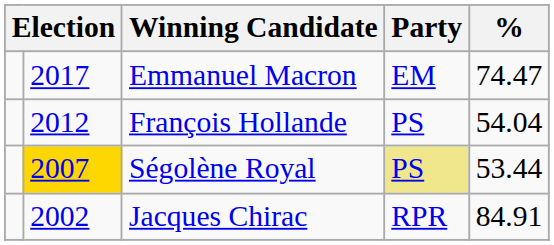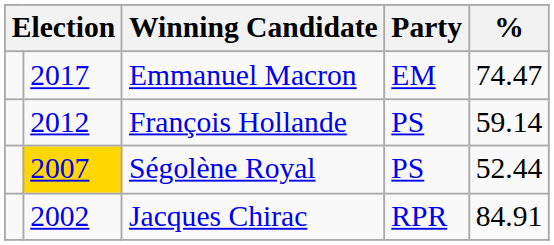(509, 121) 54.04 -> (509, 121) 59.14
(408, 168) khaki background -> (408, 168) no background
(509, 168) 53.44 -> (509, 168) 52.44
